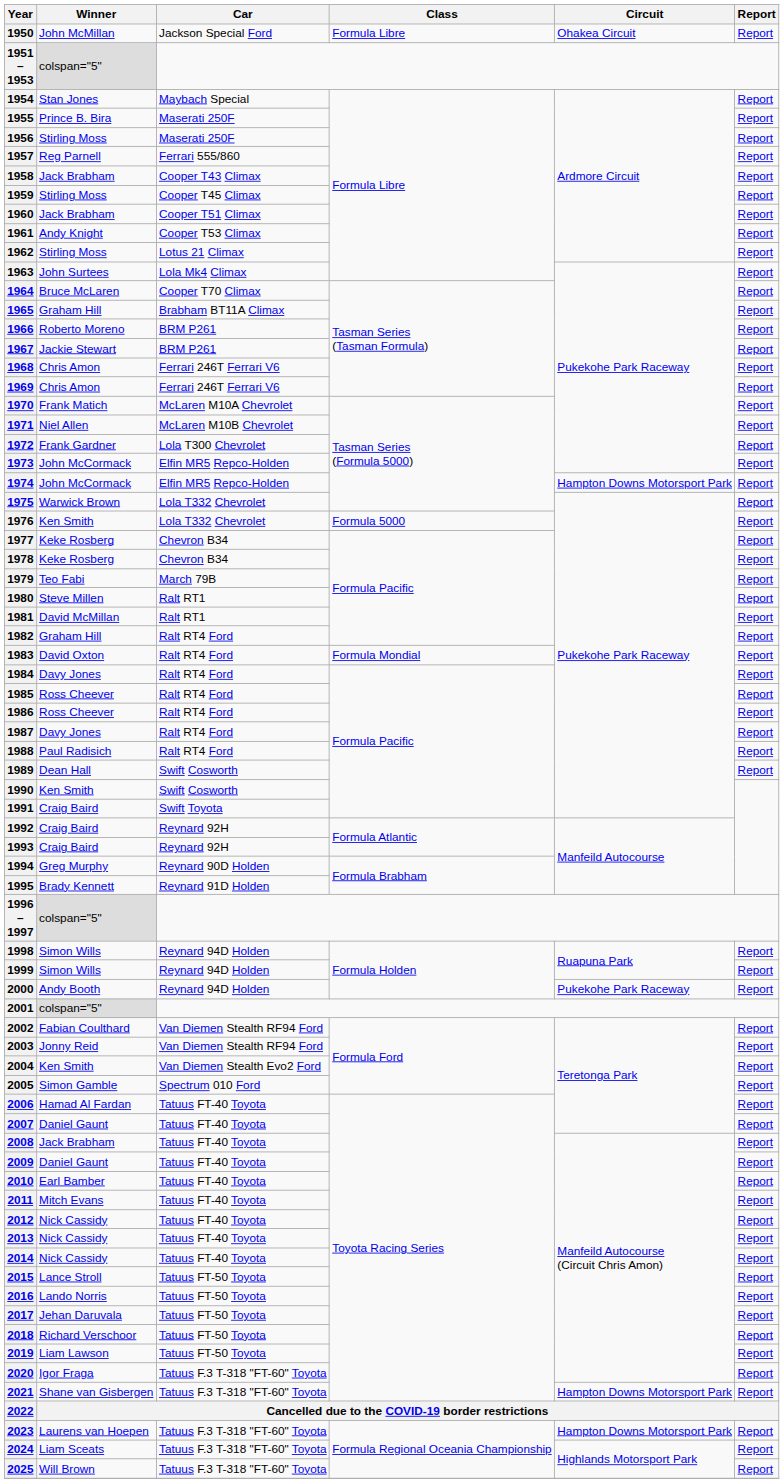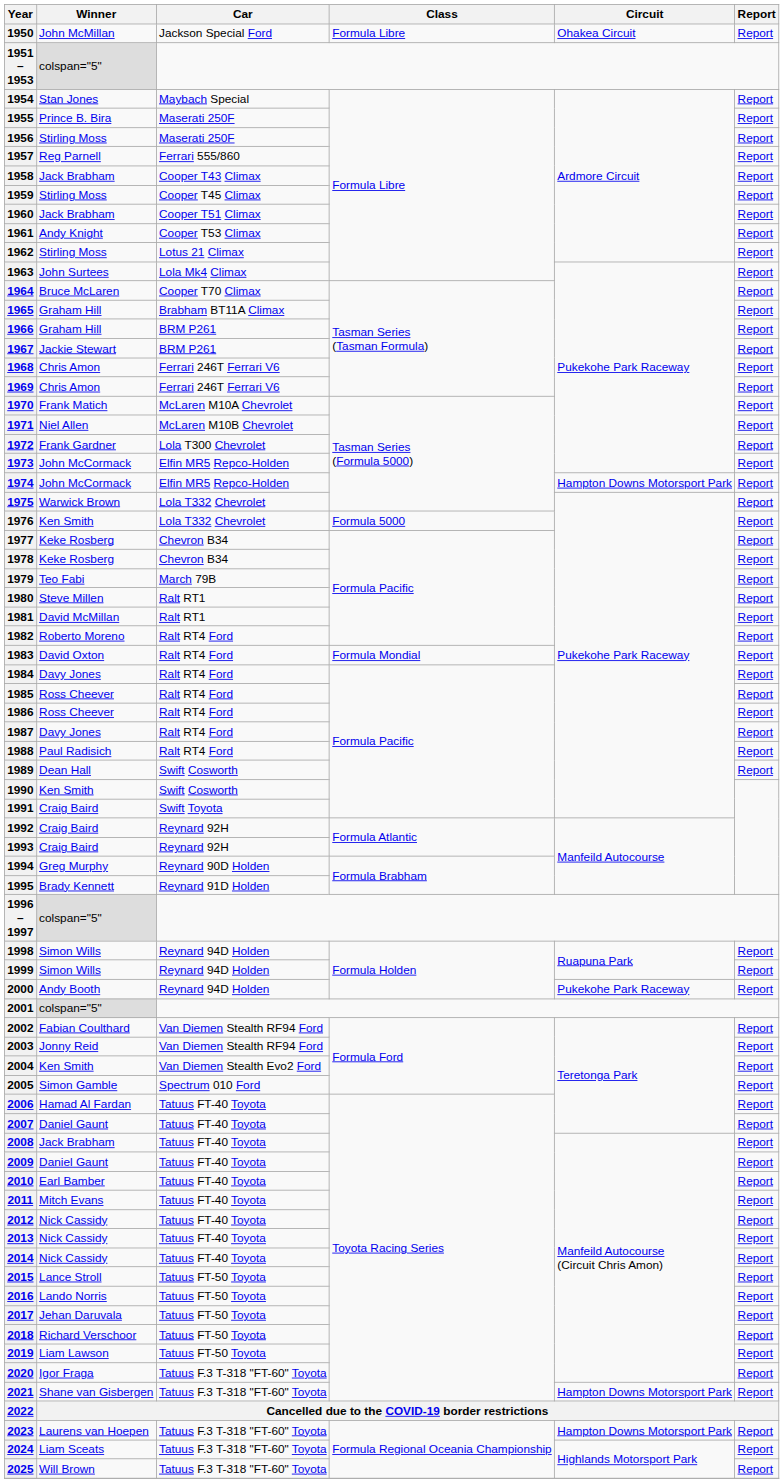(82, 329) Roberto Moreno -> (70, 329) Graham Hill
(70, 636) Graham Hill -> (82, 636) Roberto Moreno
